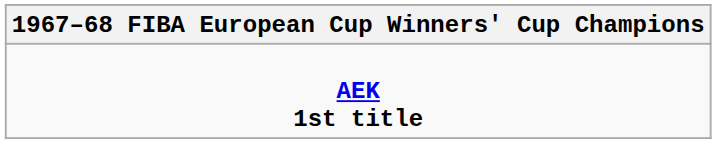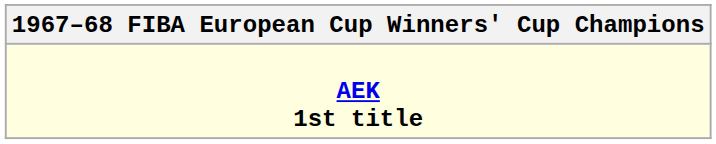(358, 105) no background -> (358, 105) lightyellow background
